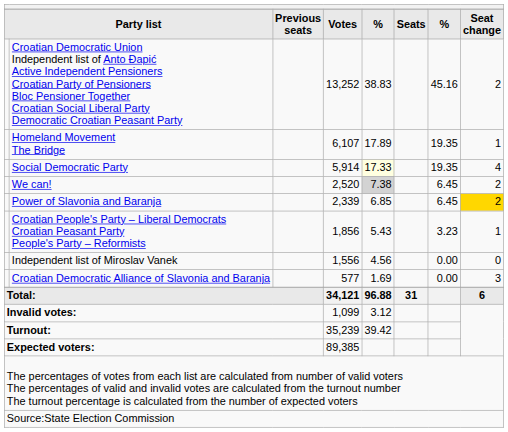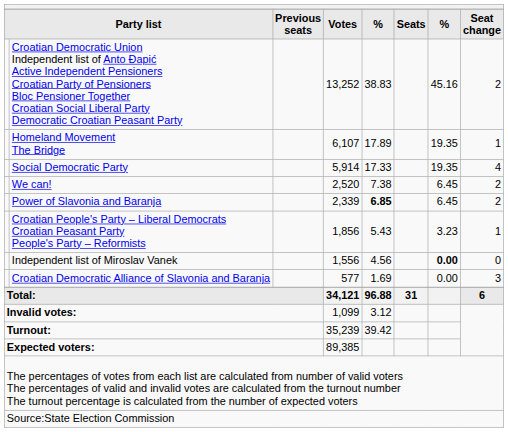(378, 167) lightyellow background -> (378, 167) no background
(381, 185) lightgrey background -> (381, 185) no background
(381, 202) normal -> (381, 202) bold
(498, 202) gold background -> (498, 202) no background
(447, 261) normal -> (447, 261) bold
